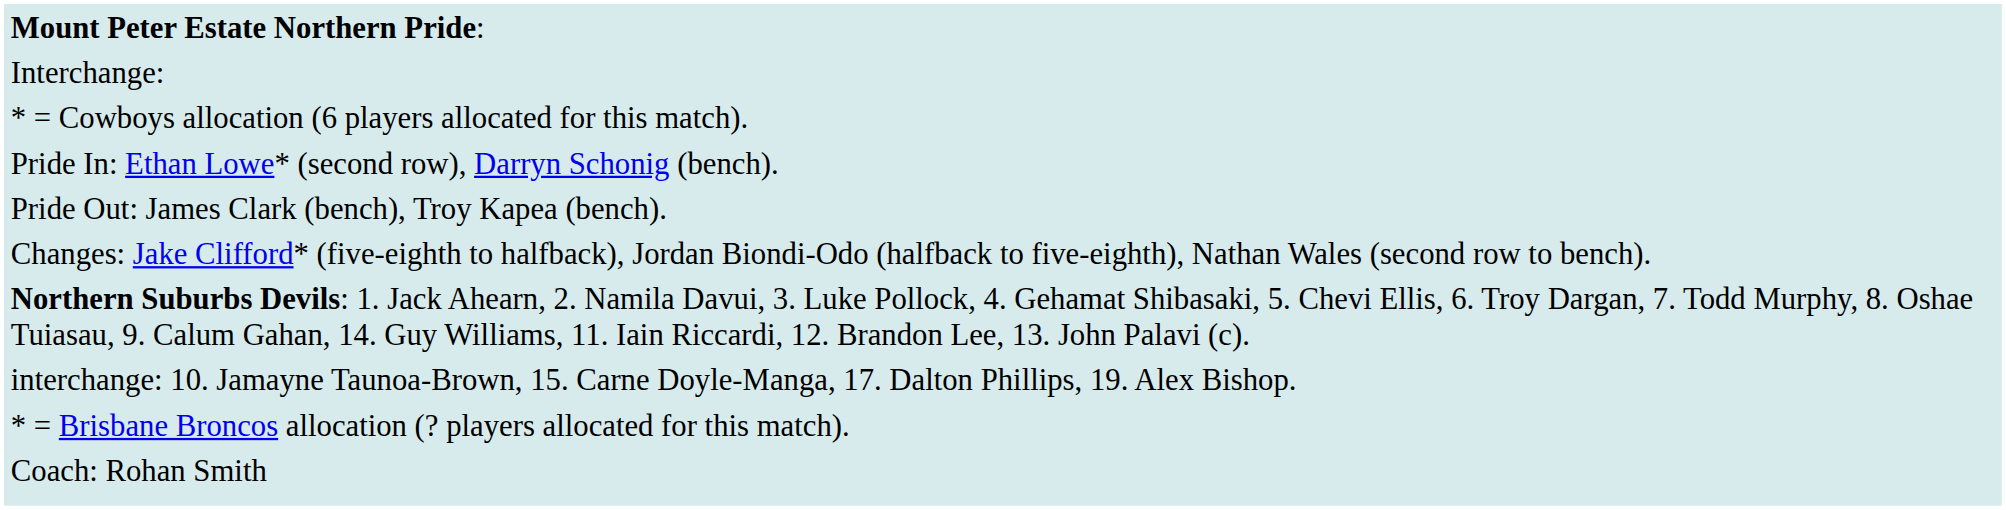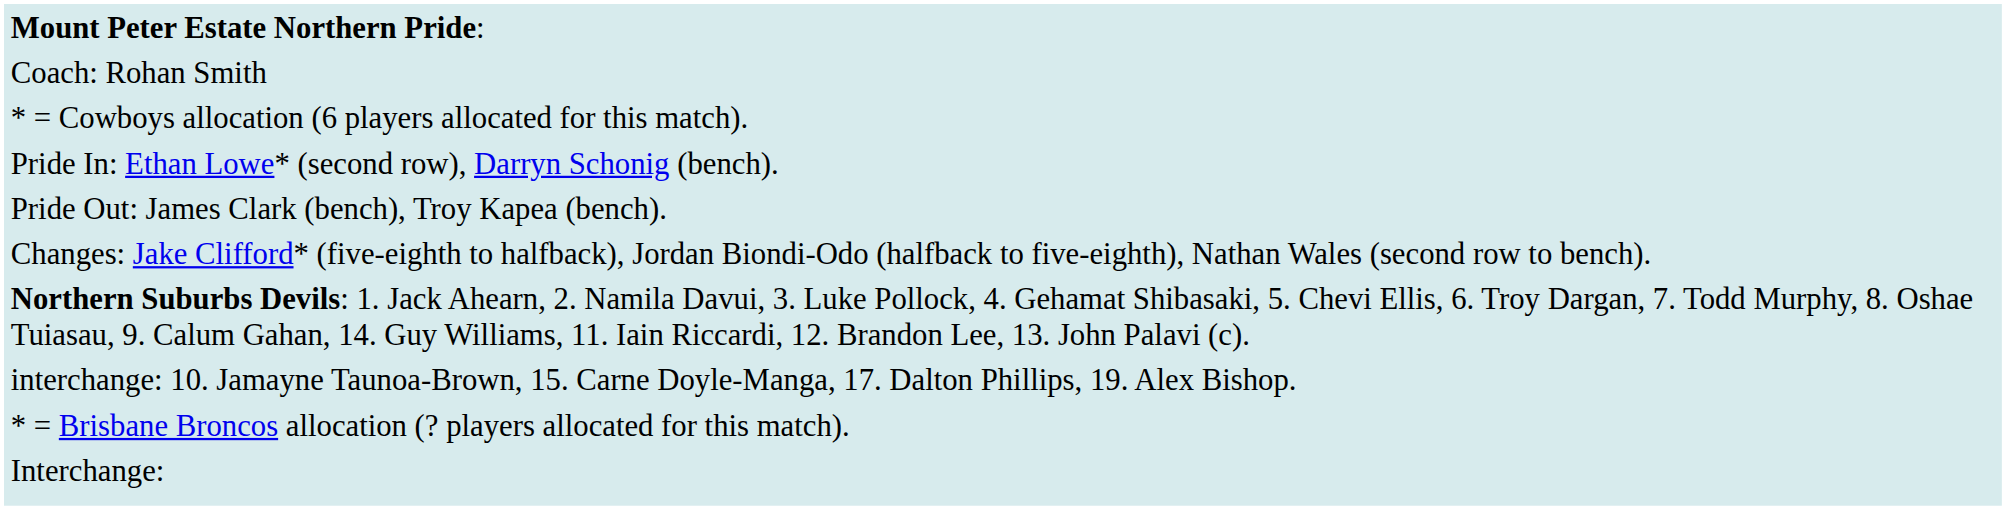(88, 73) Interchange: -> (139, 73) Coach: Rohan Smith
(139, 471) Coach: Rohan Smith -> (88, 471) Interchange:
